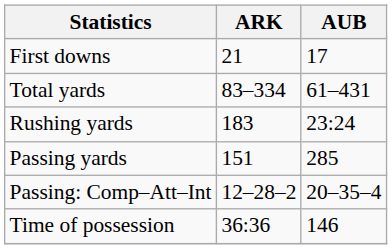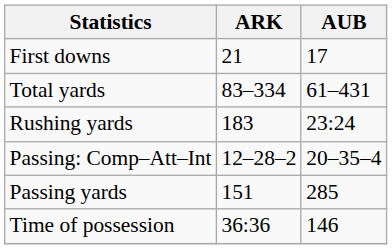rows swapped: (68, 157) <-> (111, 191)
